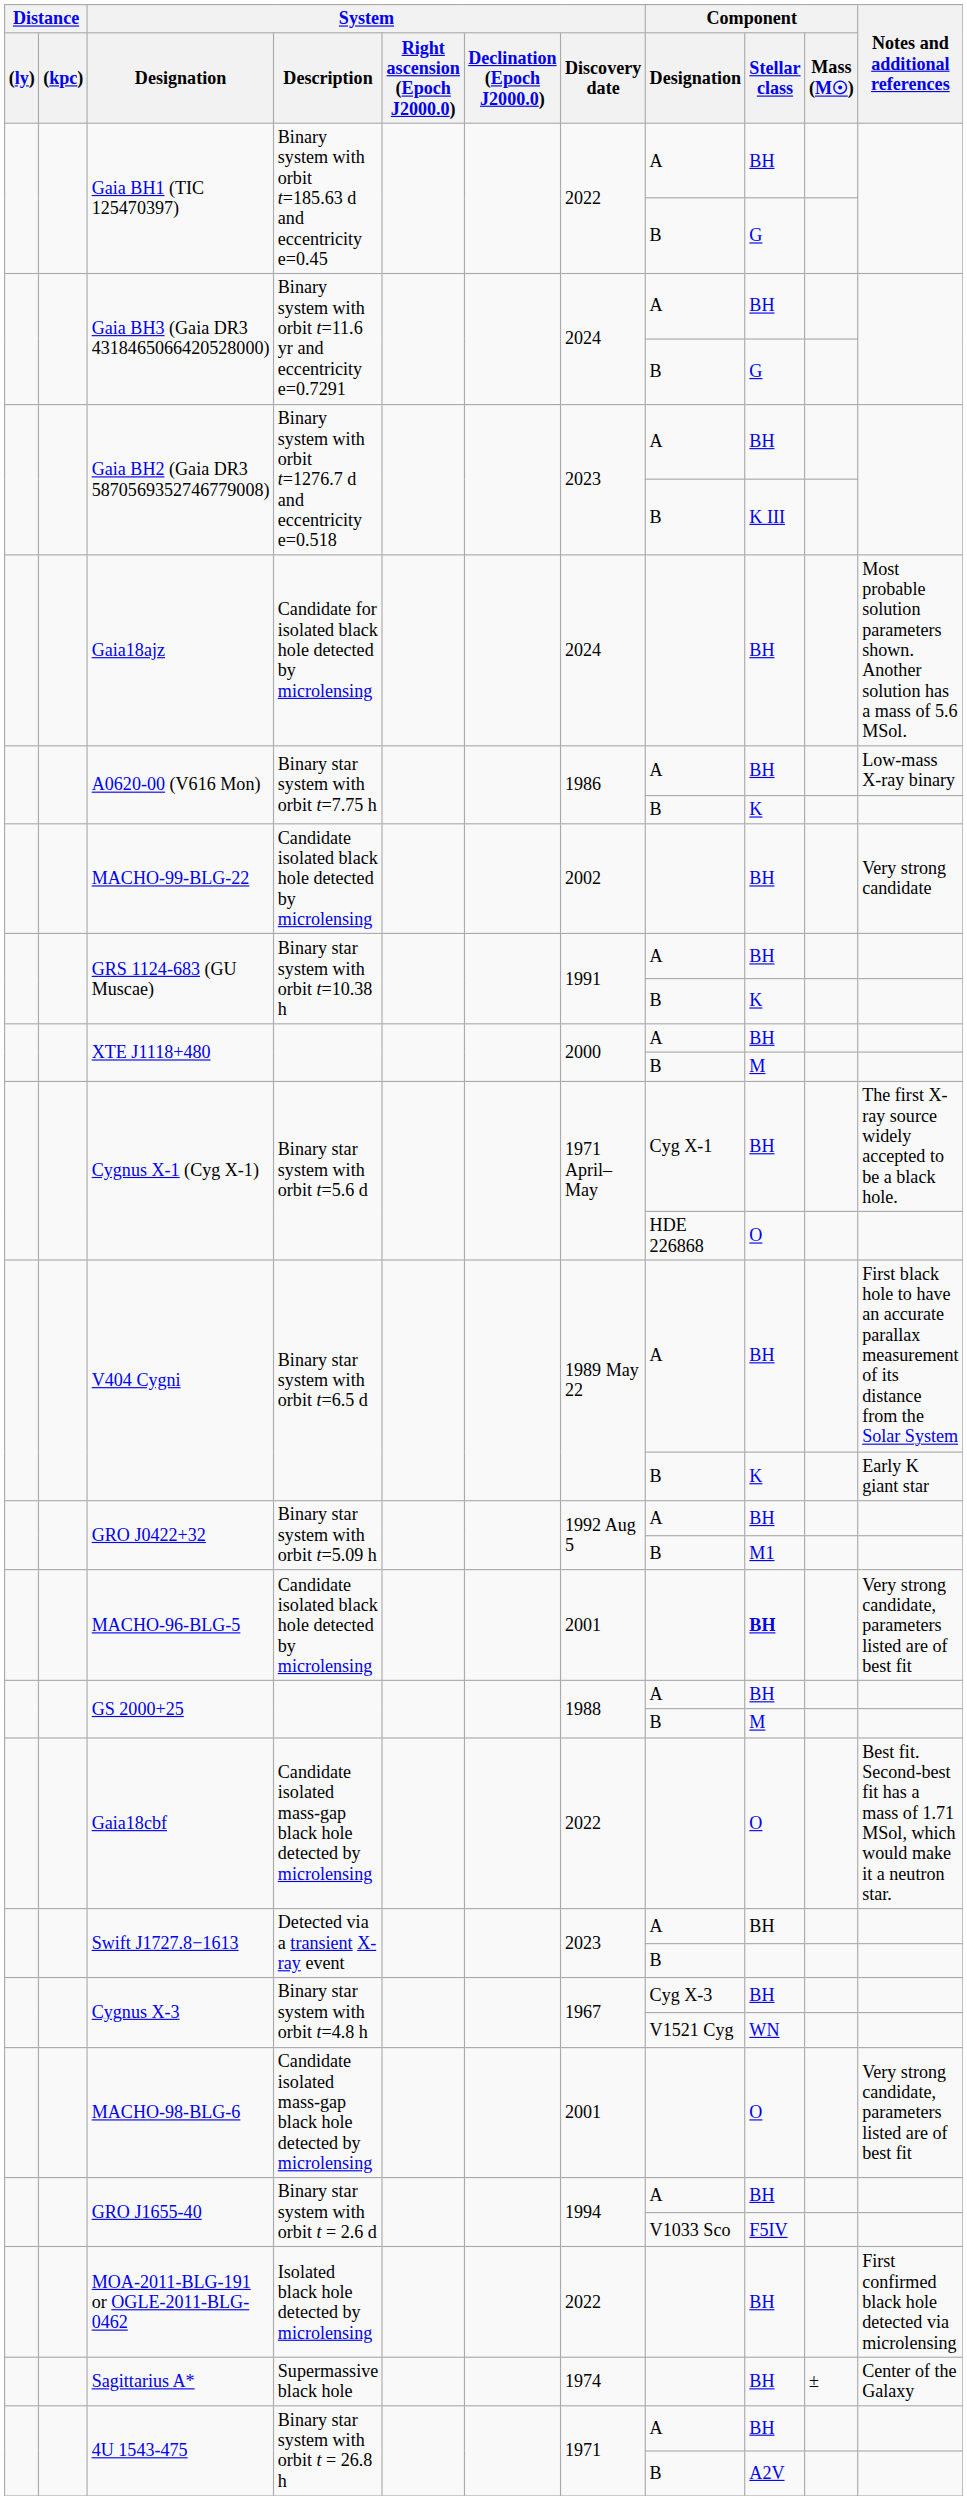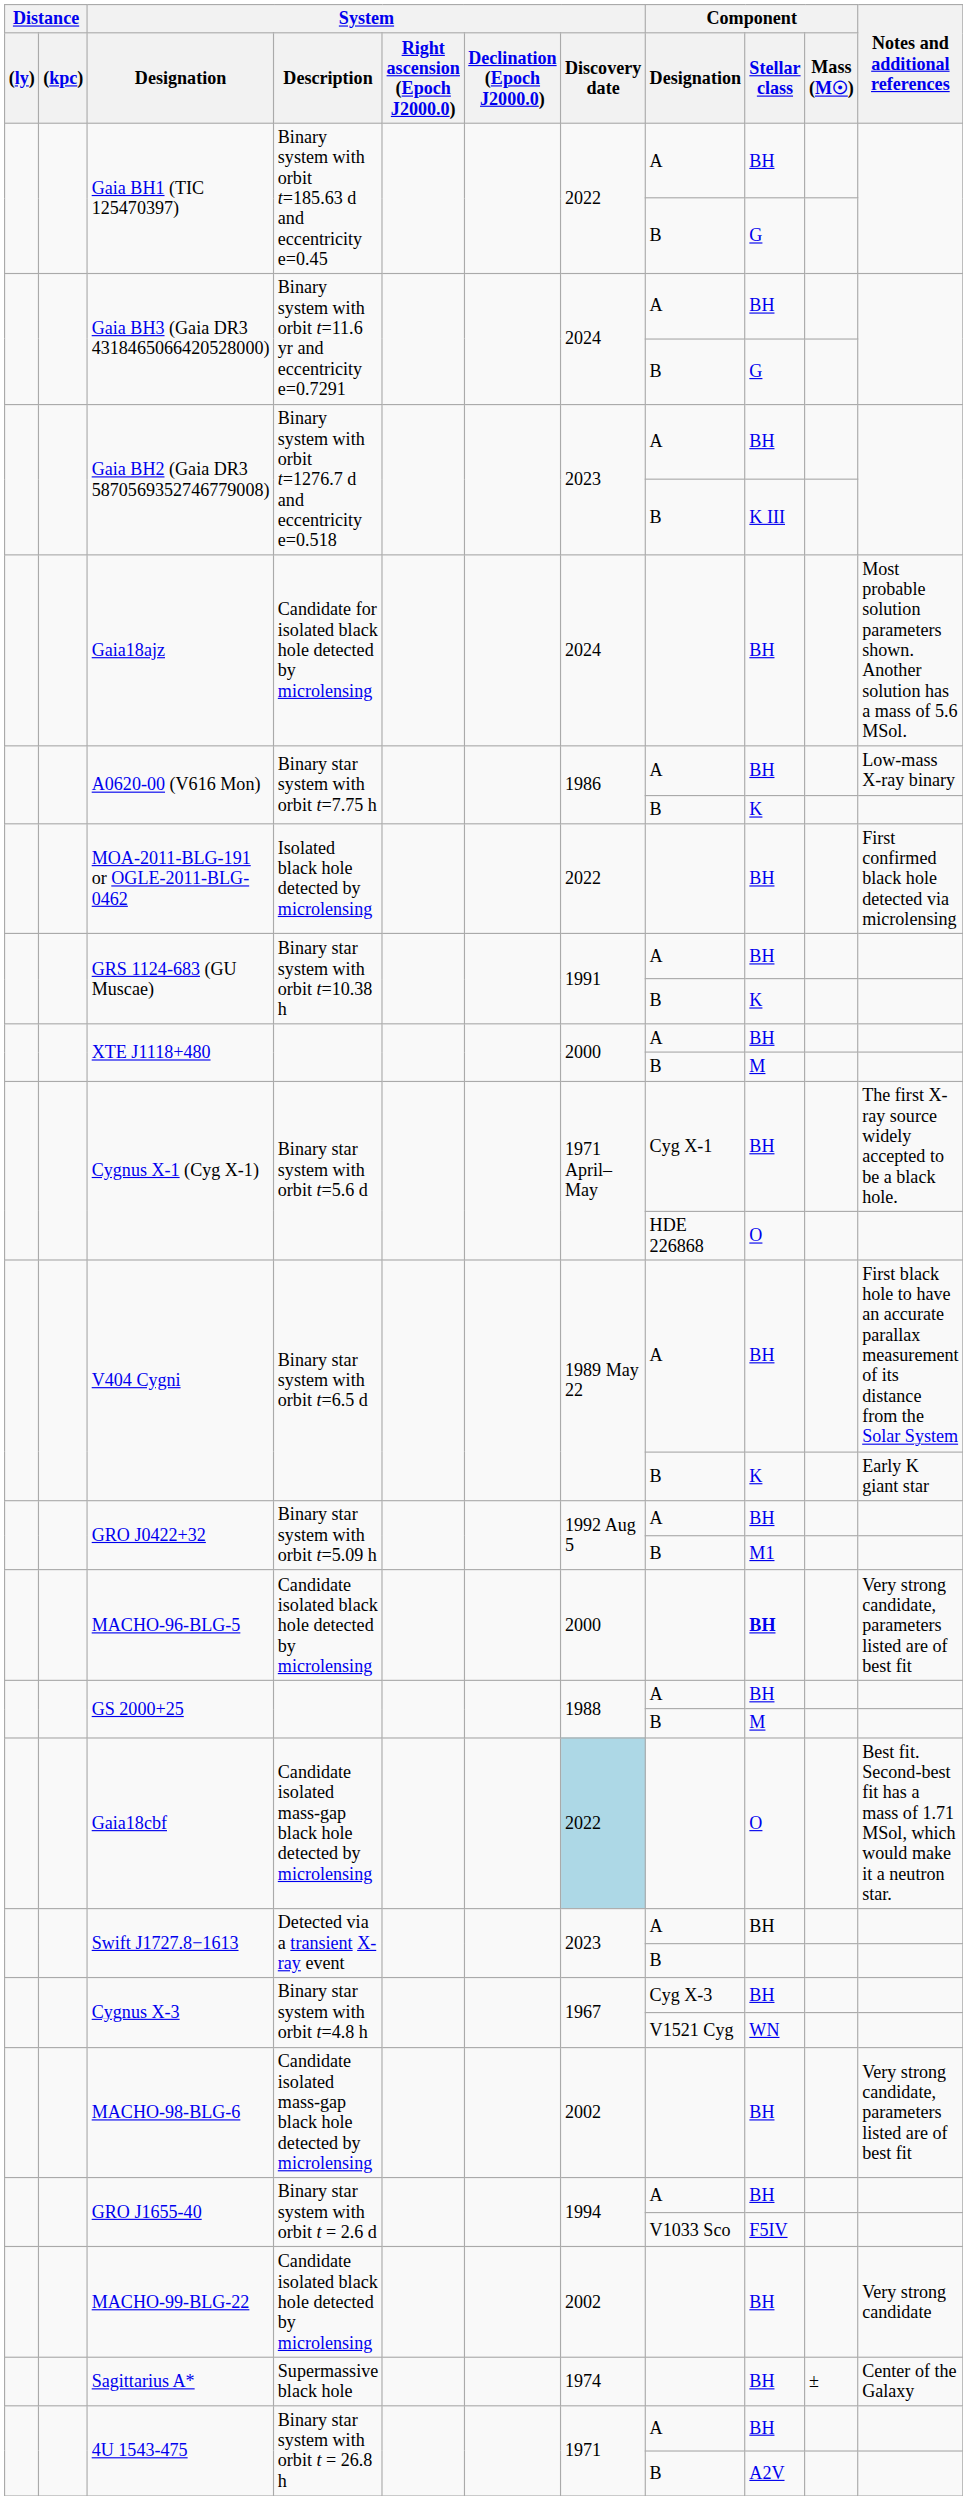rows swapped: (171, 2301) <-> (171, 878)
(583, 1624) 2001 -> (583, 1624) 2000
(583, 1822) no background -> (583, 1822) lightblue background
(583, 2112) 2001 -> (583, 2112) 2002
(756, 2112) O -> (762, 2112) BH
